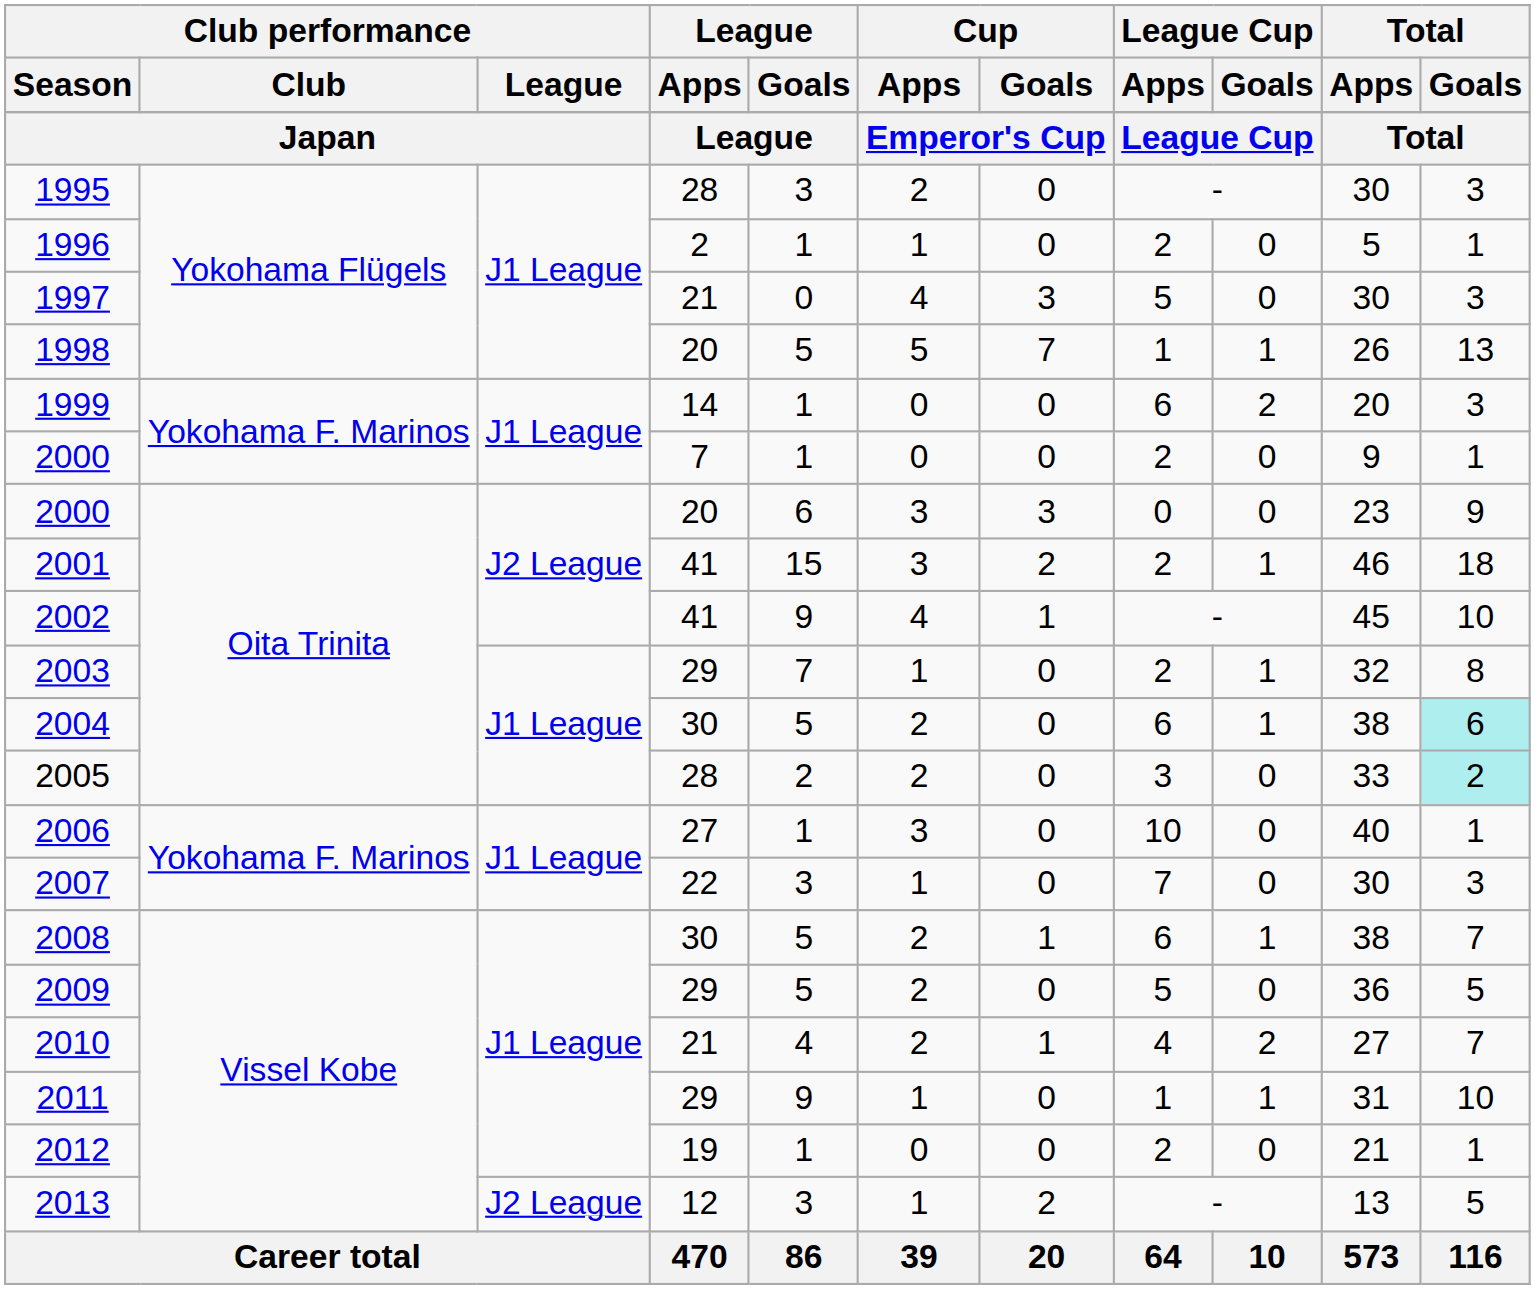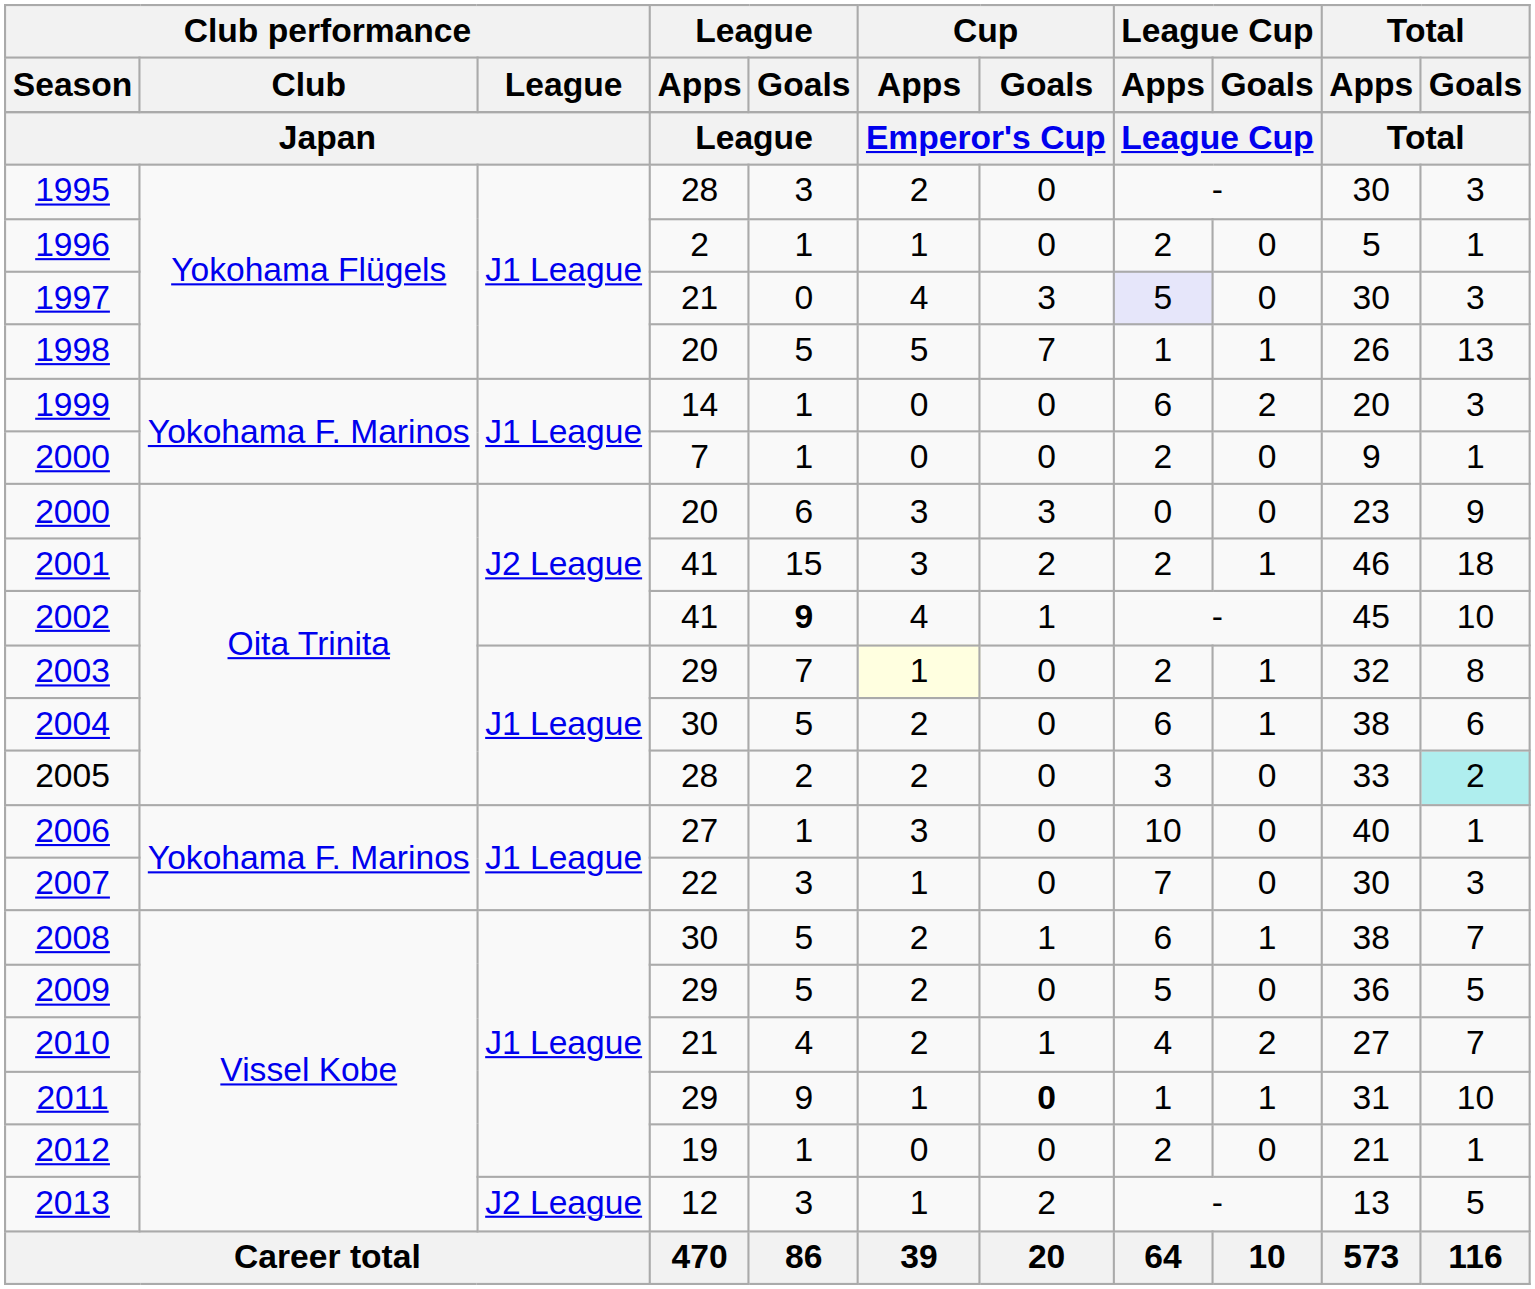(1163, 297) no background -> (1163, 297) lavender background
(804, 617) normal -> (804, 617) bold
(919, 670) no background -> (919, 670) lightyellow background
(1475, 723) paleturquoise background -> (1475, 723) no background
(1047, 1096) normal -> (1047, 1096) bold
